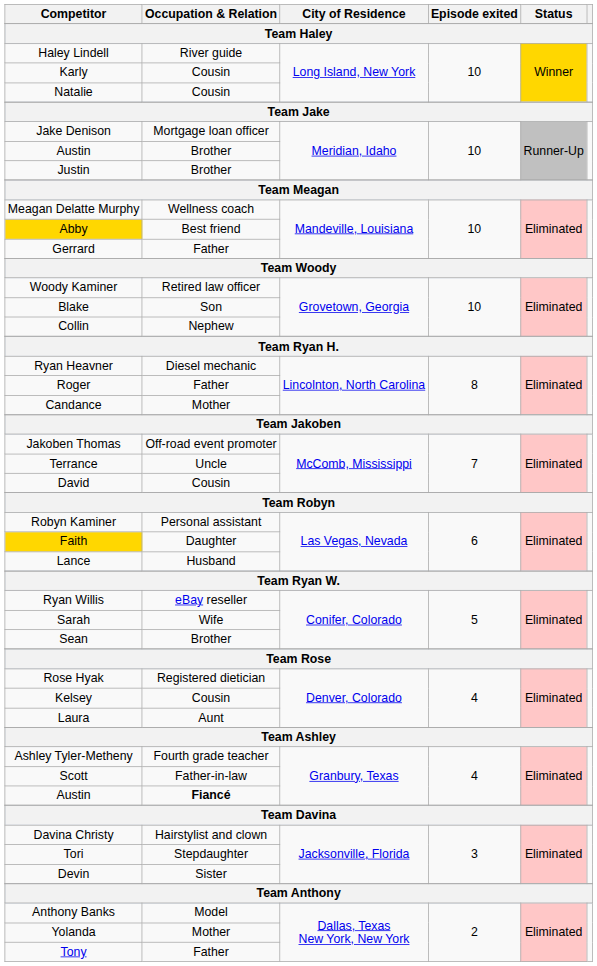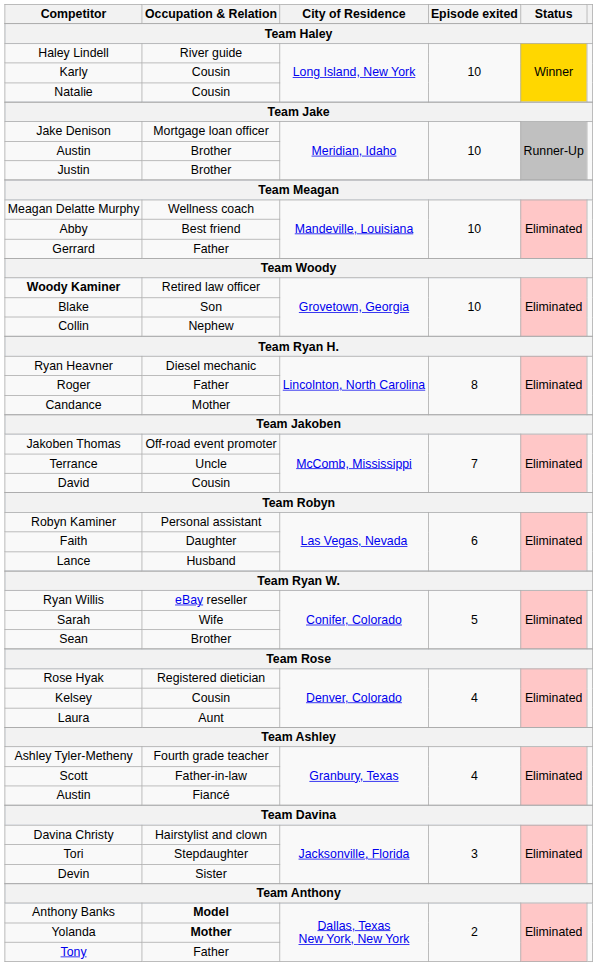(74, 229) gold background -> (74, 229) no background
(74, 287) normal -> (74, 287) bold
(74, 541) gold background -> (74, 541) no background
(211, 795) bold -> (211, 795) normal
(211, 913) normal -> (211, 913) bold
(211, 932) normal -> (211, 932) bold
